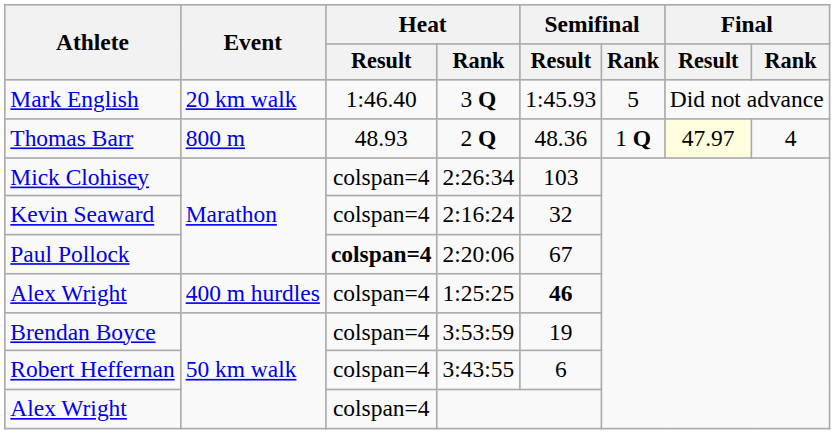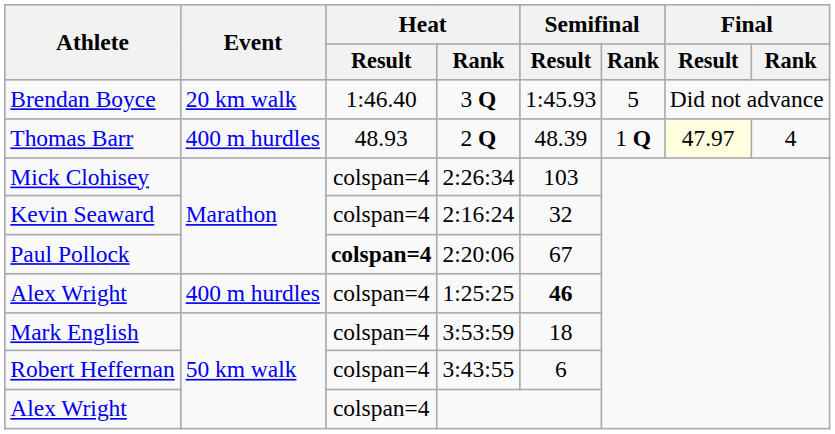(74, 99) Mark English -> (83, 99) Brendan Boyce
(215, 138) 800 m -> (253, 138) 400 m hurdles
(561, 138) 48.36 -> (561, 138) 48.39
(83, 331) Brendan Boyce -> (74, 331) Mark English
(561, 331) 19 -> (561, 331) 18
